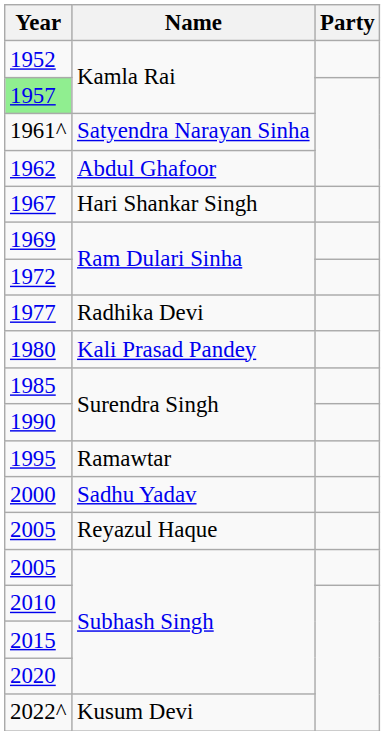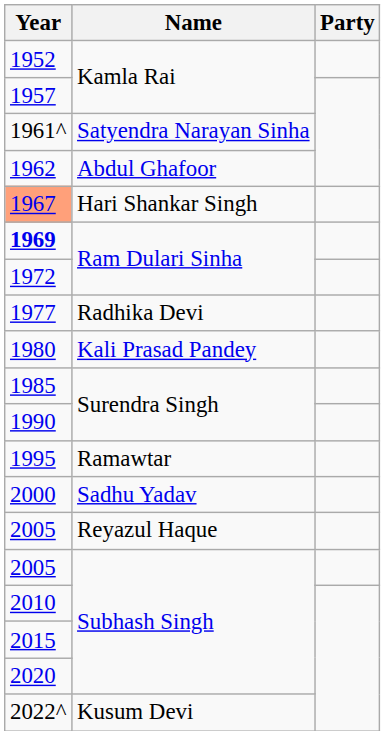(33, 95) lightgreen background -> (33, 95) no background
(33, 204) no background -> (33, 204) lightsalmon background
(33, 240) normal -> (33, 240) bold
